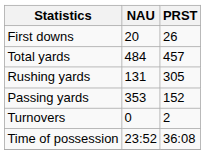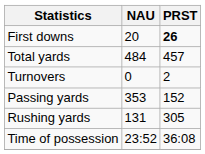(170, 36) normal -> (170, 36) bold
rows swapped: (49, 77) <-> (36, 118)
